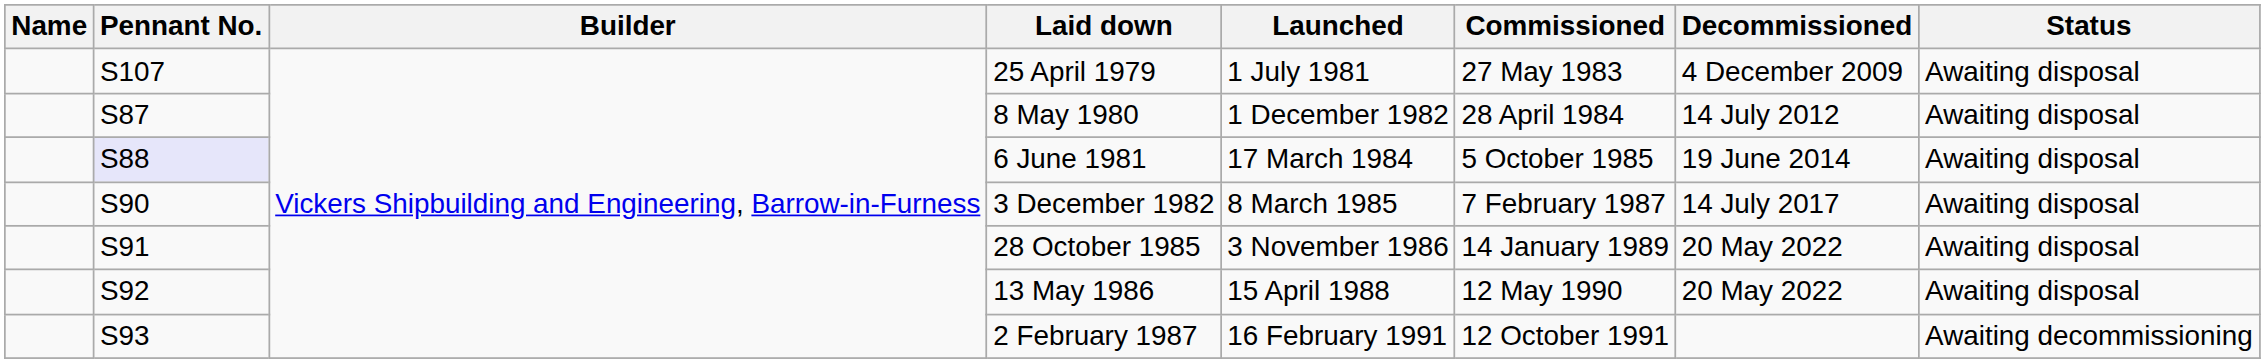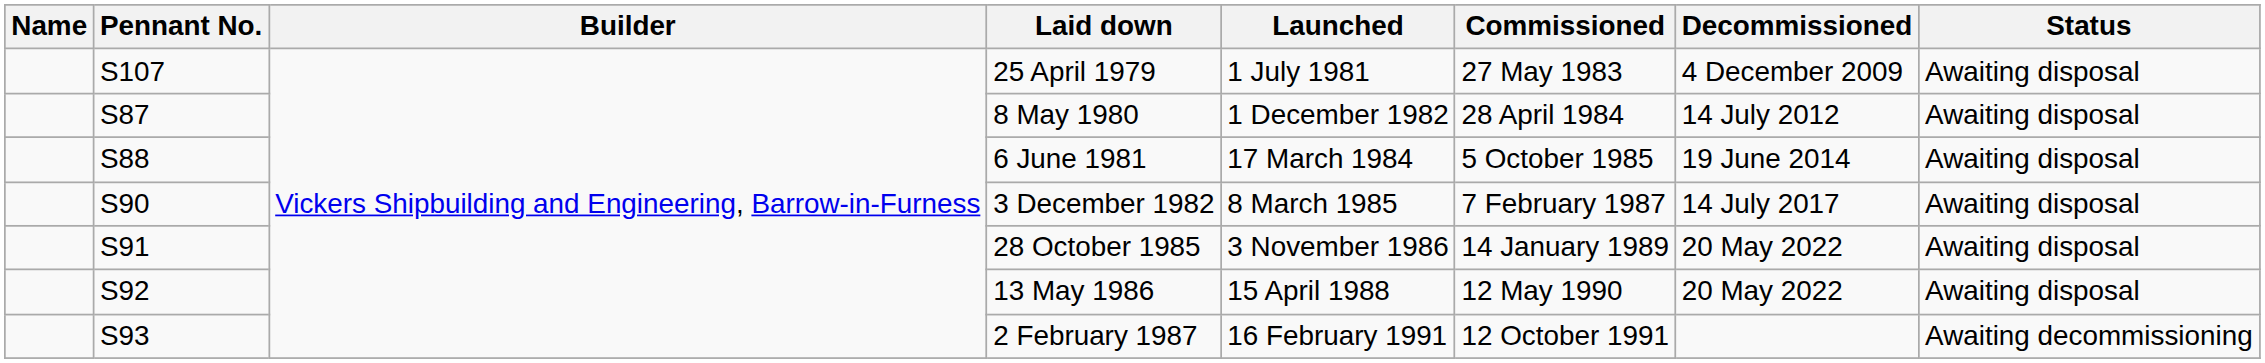(125, 159) lavender background -> (125, 159) no background
